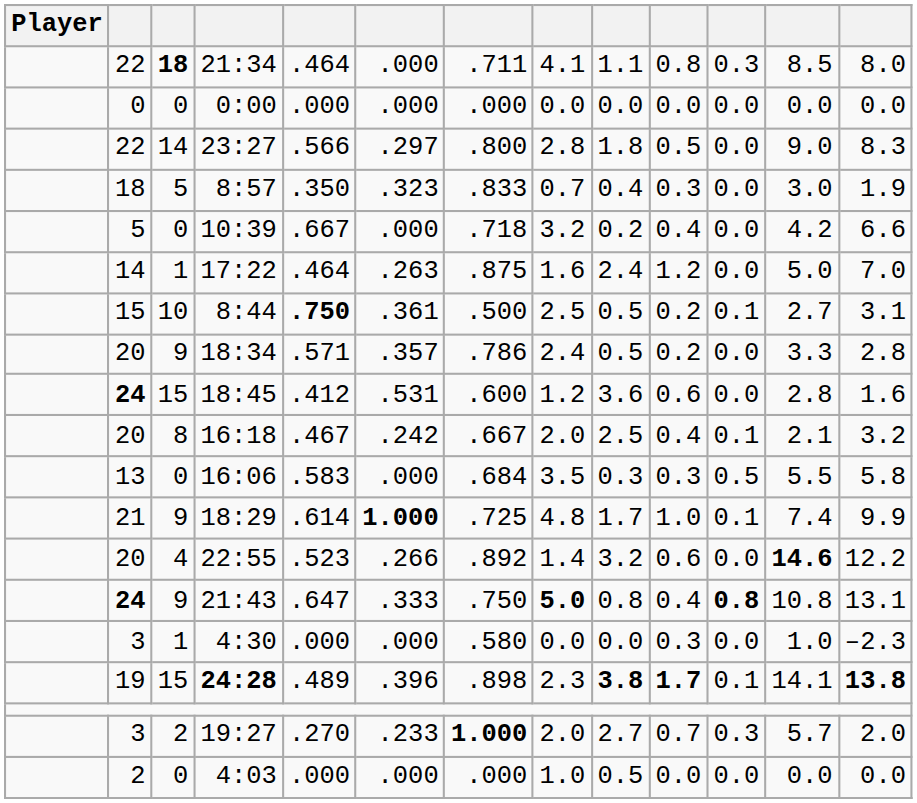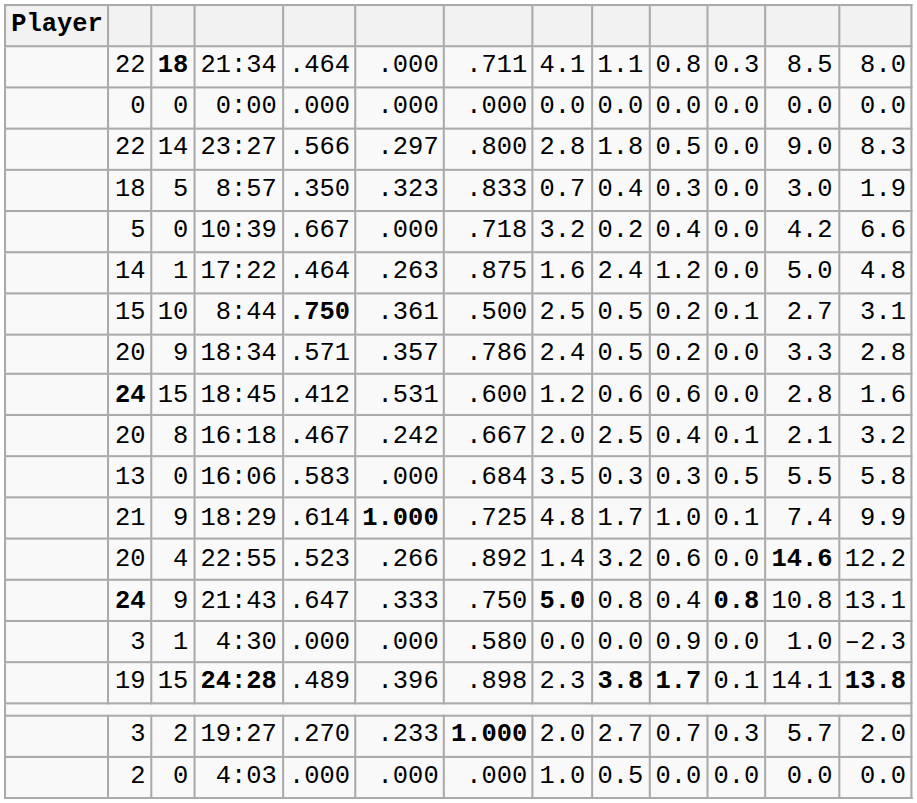(883, 272) 7.0 -> (883, 272) 4.8
(620, 396) 3.6 -> (620, 396) 0.6
(678, 642) 0.3 -> (678, 642) 0.9
